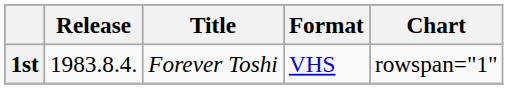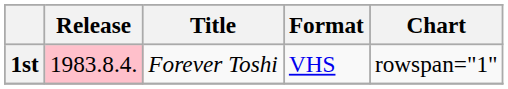(94, 64) no background -> (94, 64) pink background
